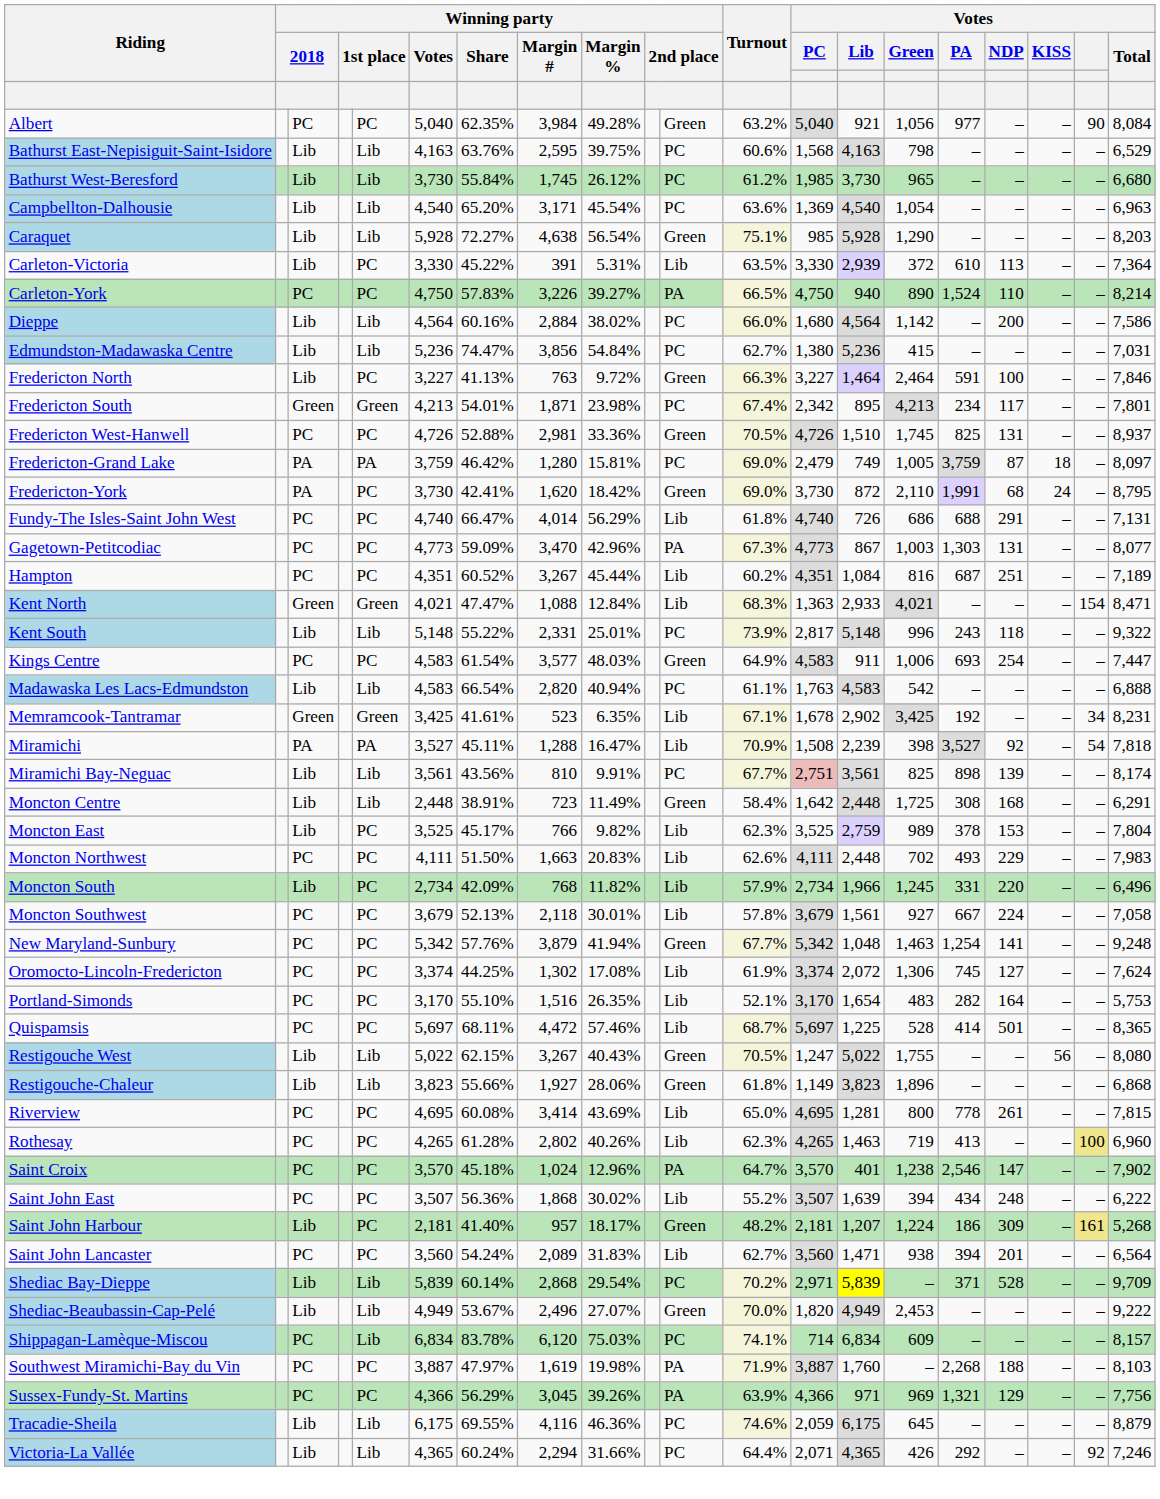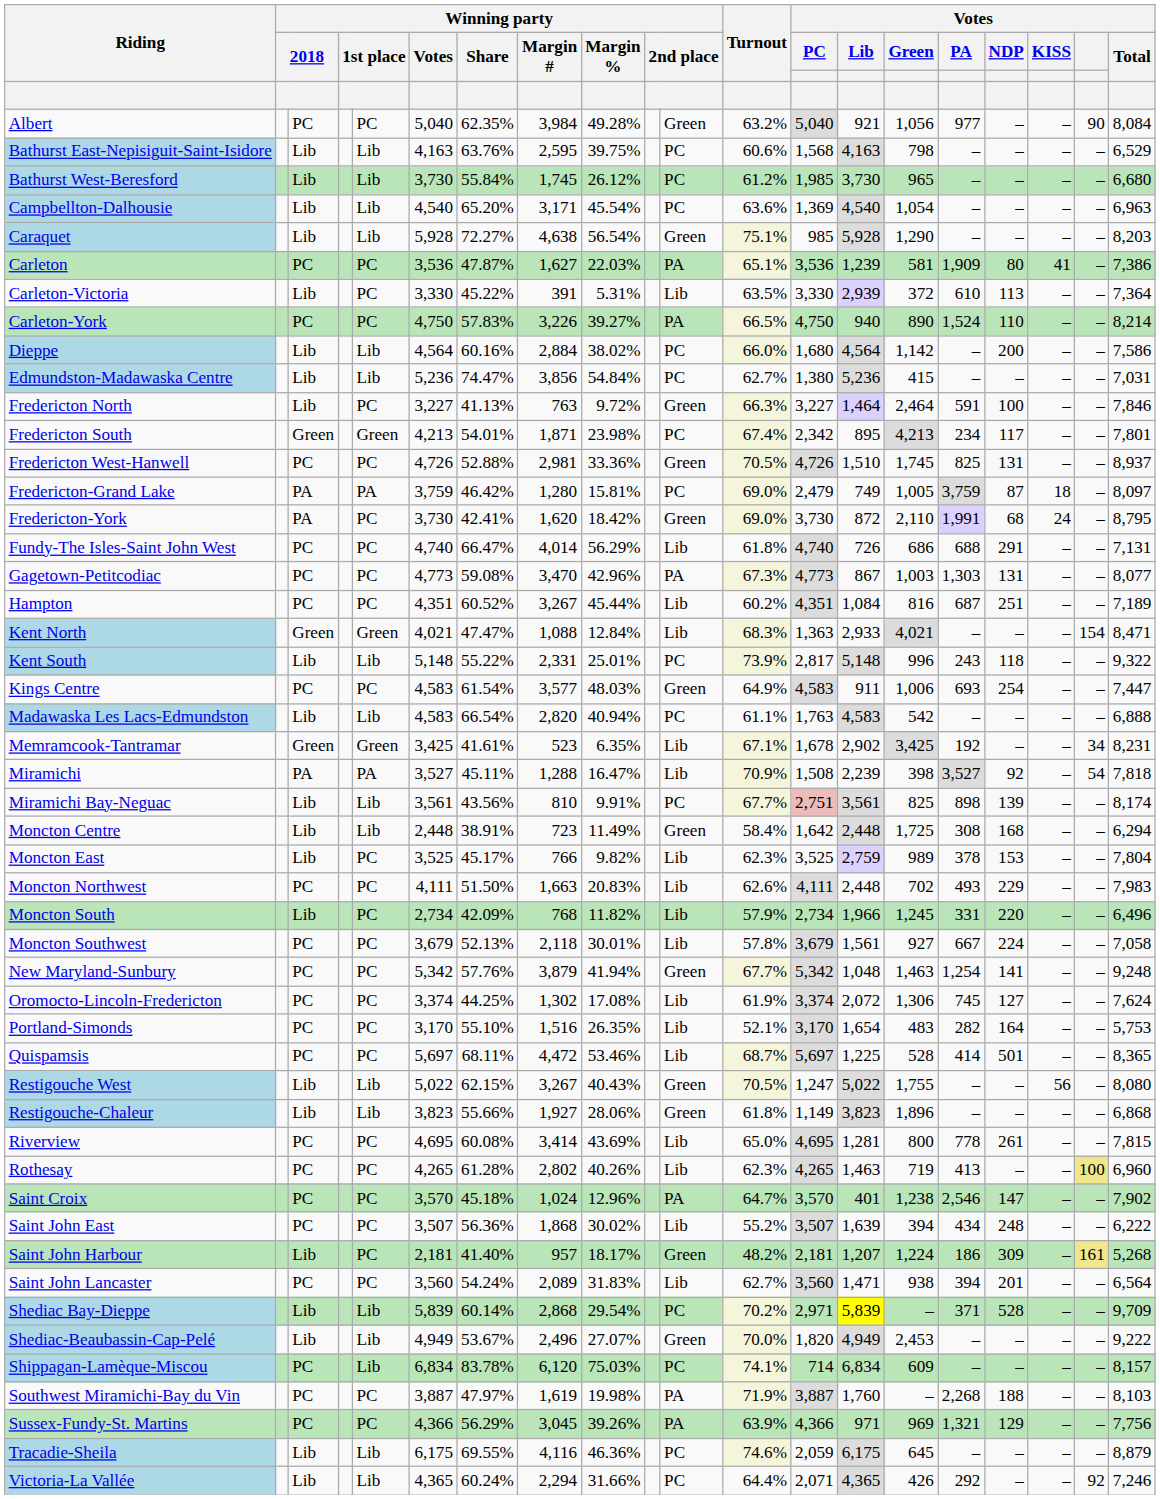+ row: (38, 264)
(487, 547) 59.09% -> (487, 575) 59.08%
(1132, 801) 6,291 -> (1132, 829) 6,294
(614, 1027) 57.46% -> (614, 1056) 53.46%
